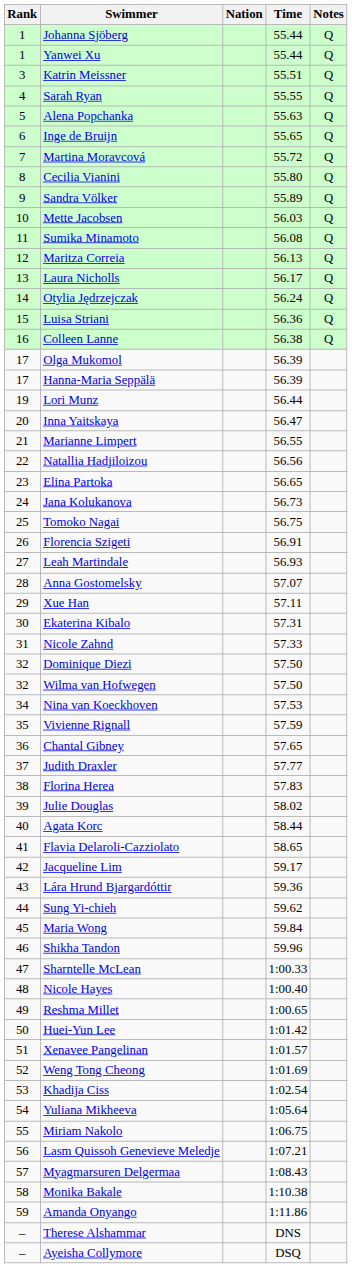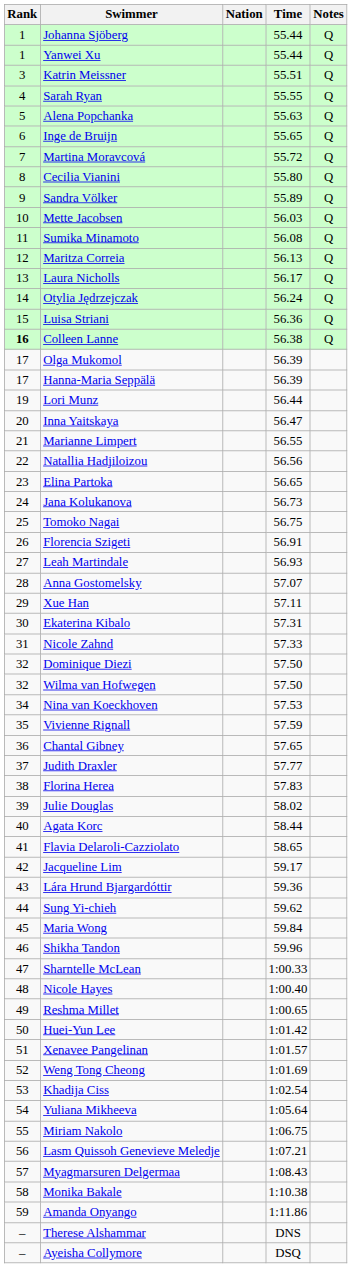(22, 339) normal -> (22, 339) bold
